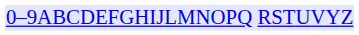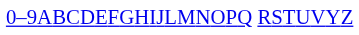(180, 17) lavender background -> (180, 17) no background
